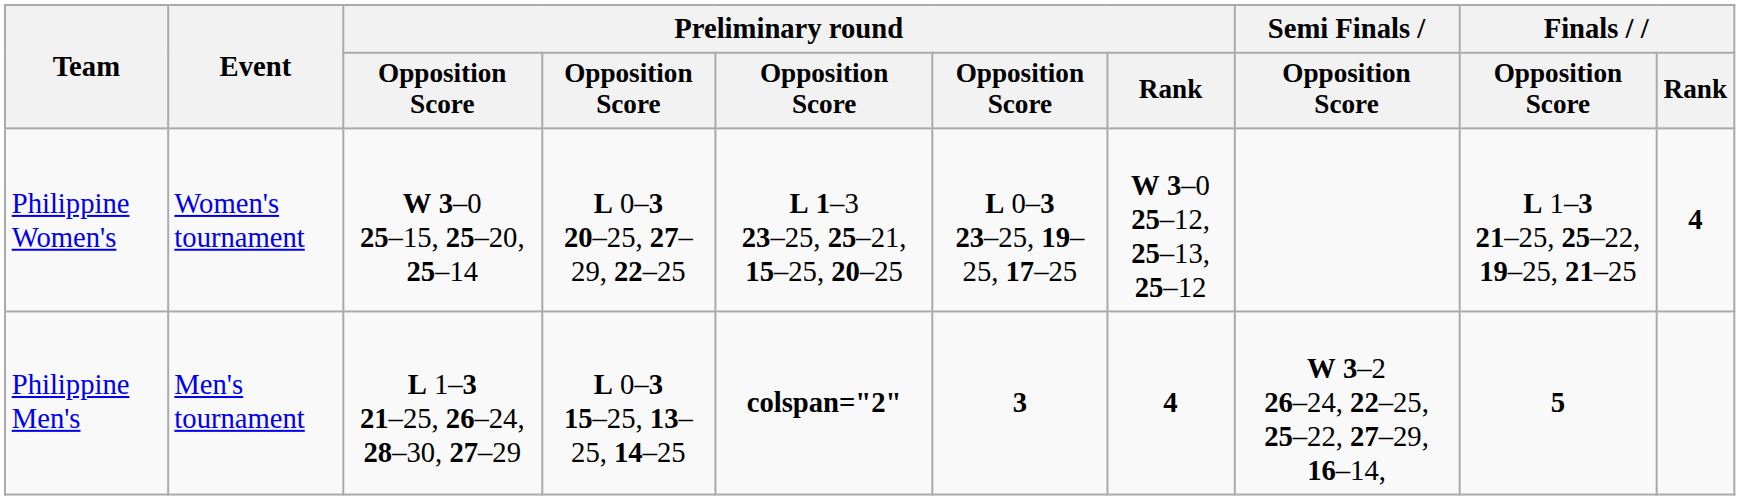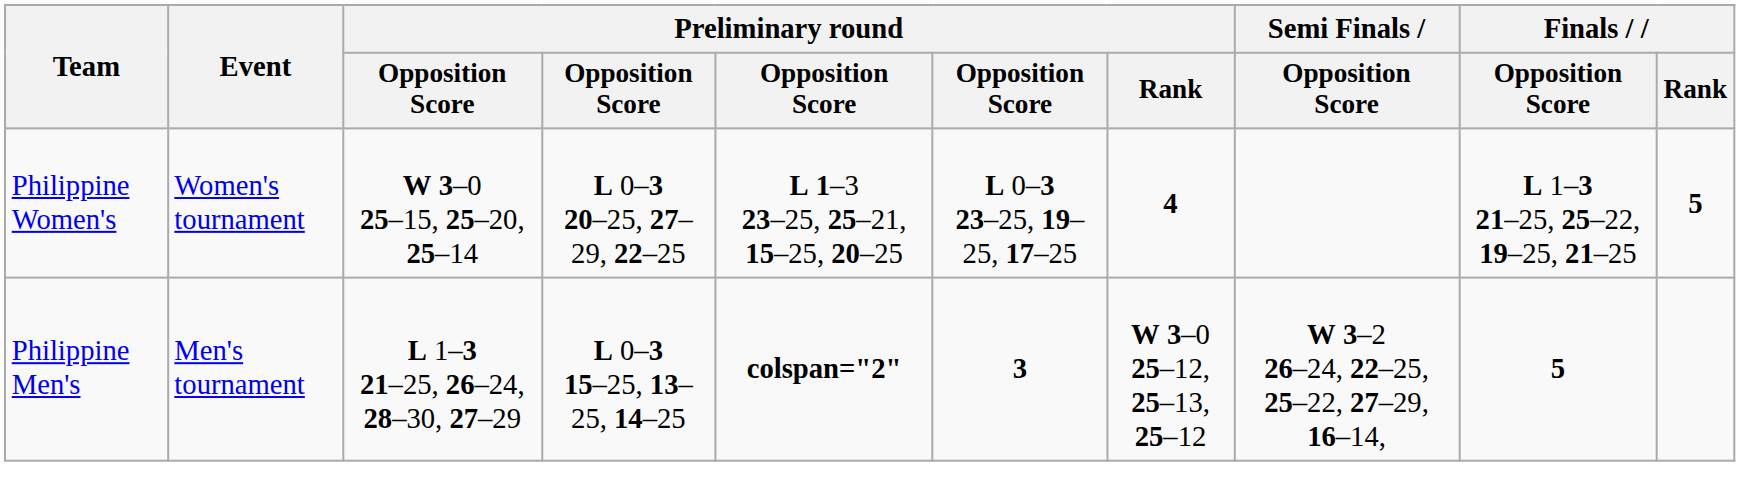(1171, 236) W 3–0 25–12, 25–13, 25–12 -> (1171, 203) 4
(1695, 219) 4 -> (1695, 203) 5
(1171, 402) 4 -> (1171, 385) W 3–0 25–12, 25–13, 25–12
